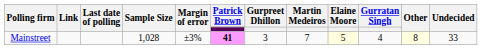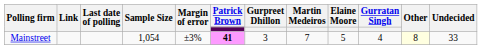(149, 38) 1,028 -> (149, 38) 1,054
(343, 38) lightyellow background -> (343, 38) no background
